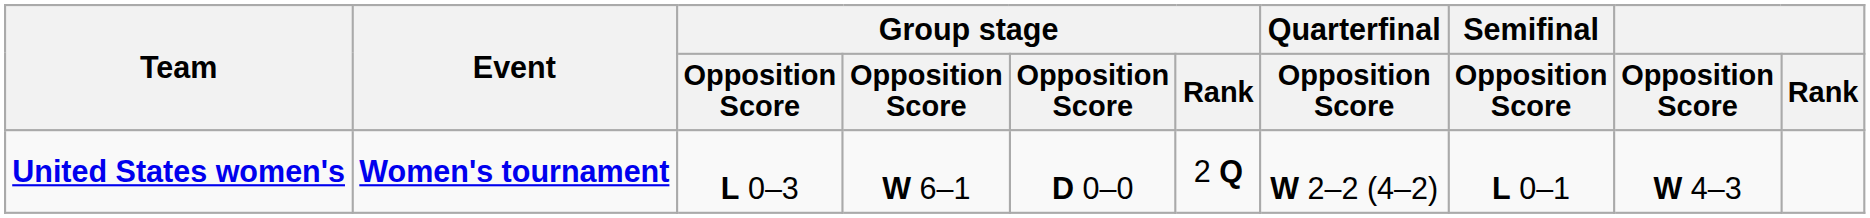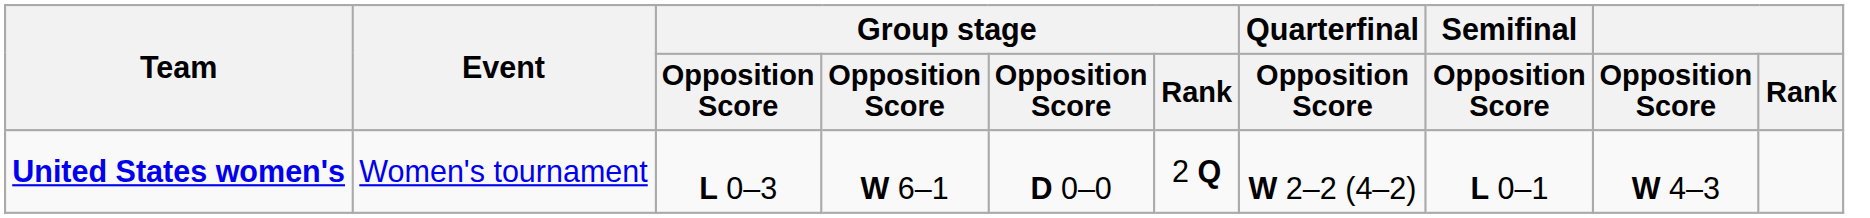(514, 172) bold -> (504, 172) normal
